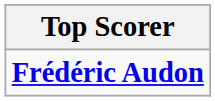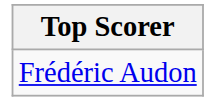(108, 72) bold -> (108, 72) normal
